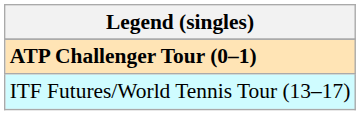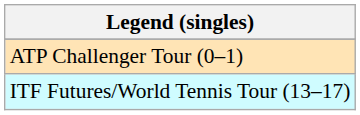(133, 56) bold -> (126, 56) normal
